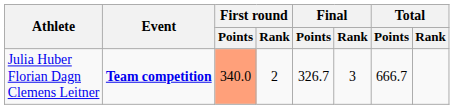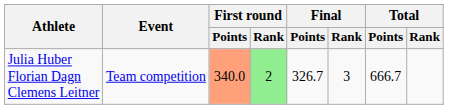(159, 76) bold -> (156, 76) normal
(275, 76) no background -> (269, 76) lightgreen background
